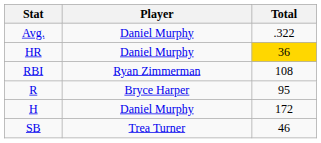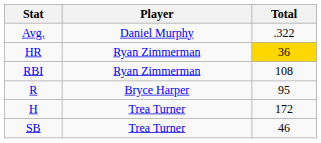(157, 52) Daniel Murphy -> (157, 52) Ryan Zimmerman
(157, 109) Daniel Murphy -> (157, 109) Trea Turner
